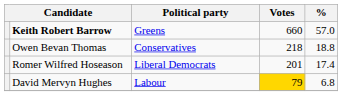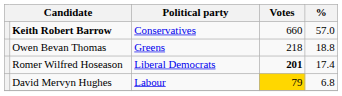(150, 30) Greens -> (165, 30) Conservatives
(165, 47) Conservatives -> (150, 47) Greens
(294, 64) normal -> (294, 64) bold
